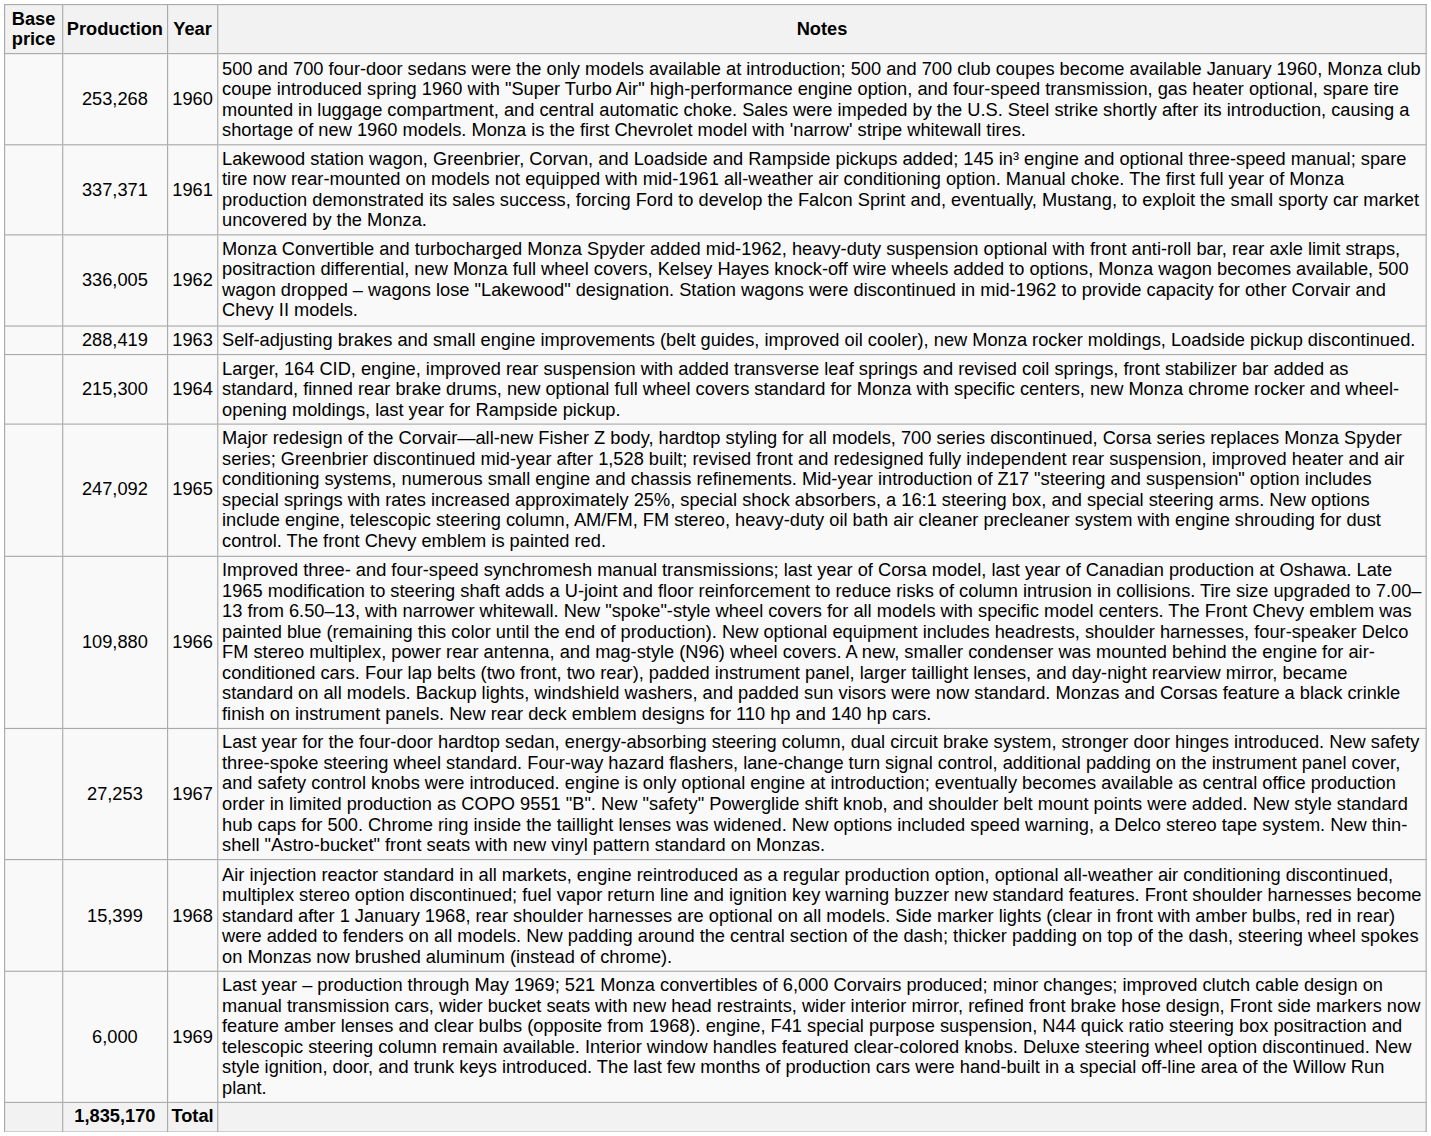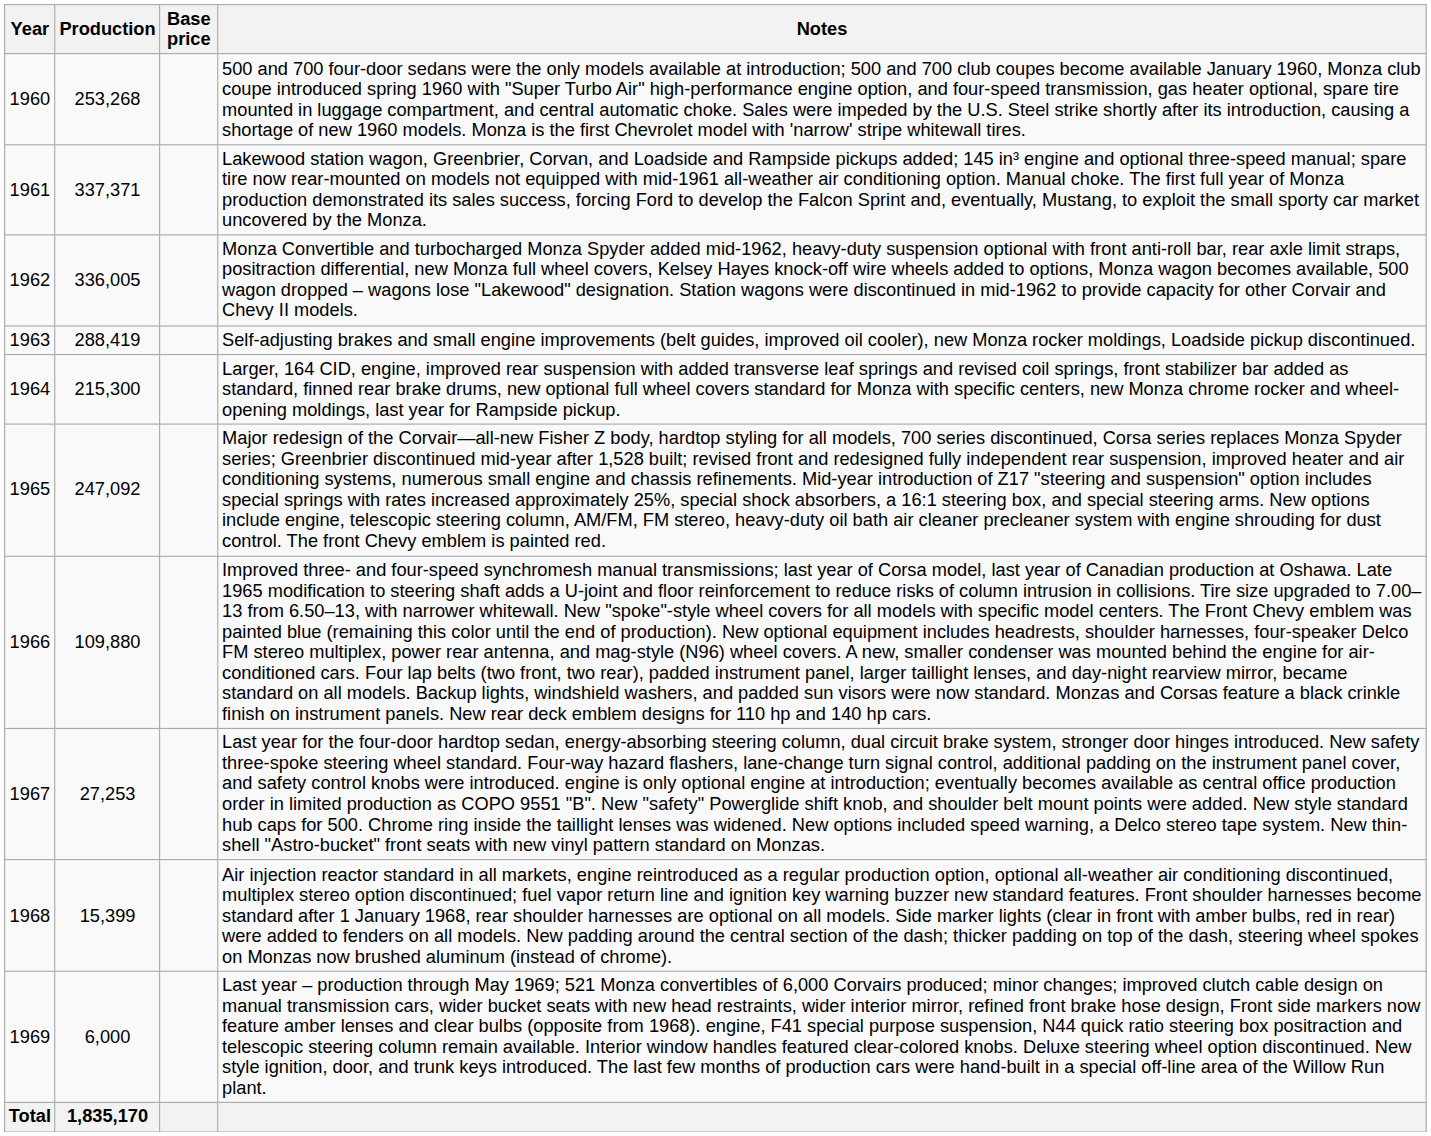columns swapped: (193, 29) <-> (34, 29)
